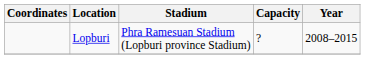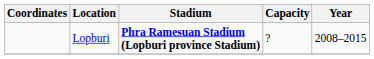(186, 38) normal -> (191, 38) bold
